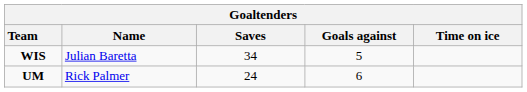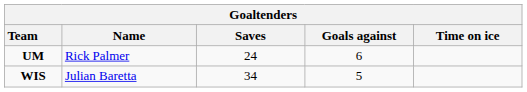rows swapped: (33, 76) <-> (33, 55)
